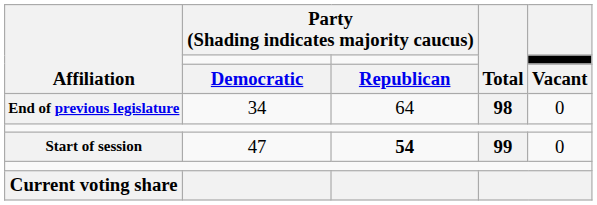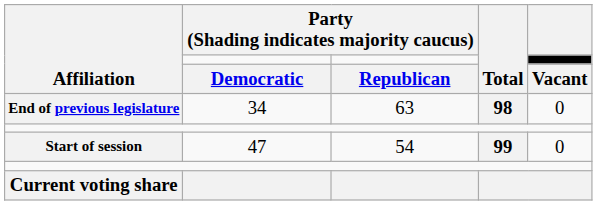(405, 108) 64 -> (405, 108) 63
(405, 146) bold -> (405, 146) normal
